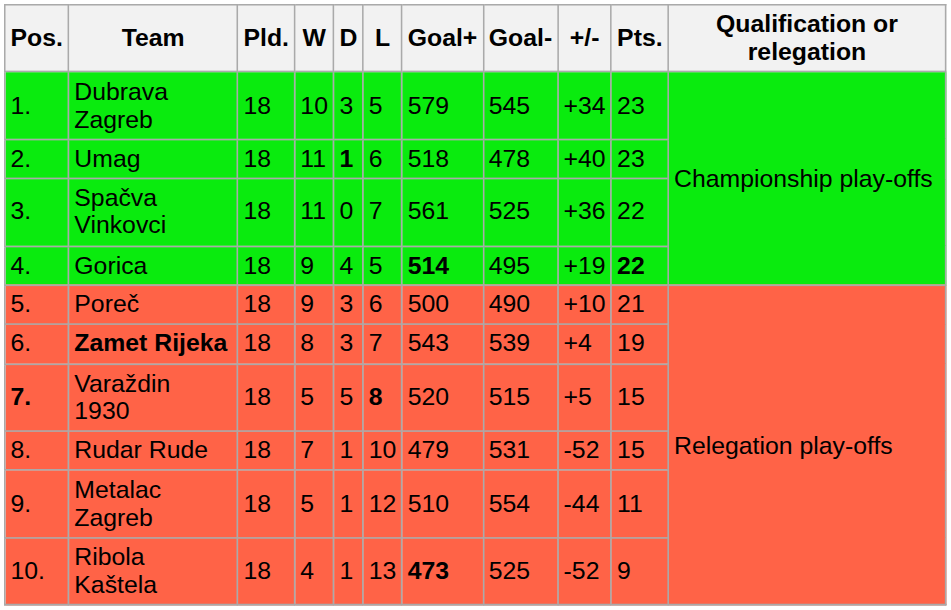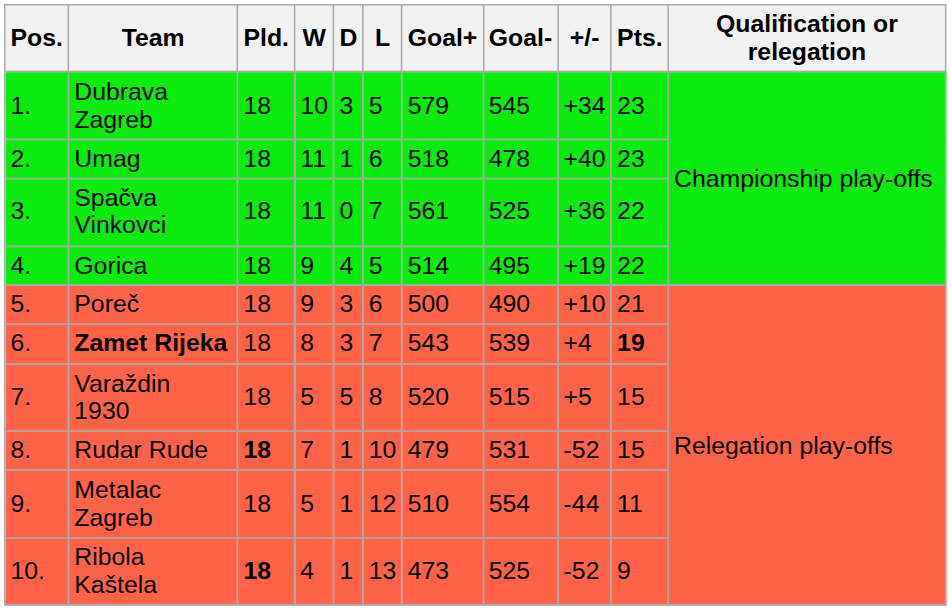(346, 158) bold -> (346, 158) normal
(428, 265) bold -> (428, 265) normal
(631, 265) bold -> (631, 265) normal
(631, 343) normal -> (631, 343) bold
(21, 397) bold -> (21, 397) normal
(376, 397) bold -> (376, 397) normal
(257, 450) normal -> (257, 450) bold
(257, 570) normal -> (257, 570) bold
(428, 570) bold -> (428, 570) normal
